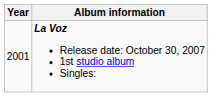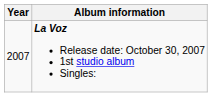(18, 56) 2001 -> (18, 56) 2007
